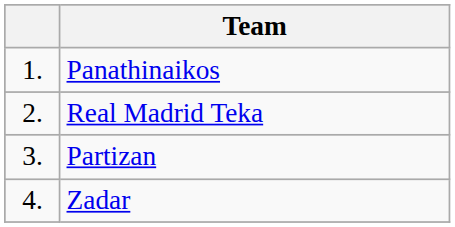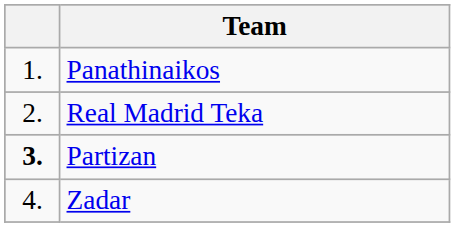(33, 156) normal -> (33, 156) bold
